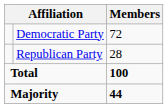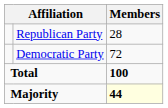rows swapped: (60, 34) <-> (59, 53)
(116, 93) no background -> (116, 93) lightyellow background
